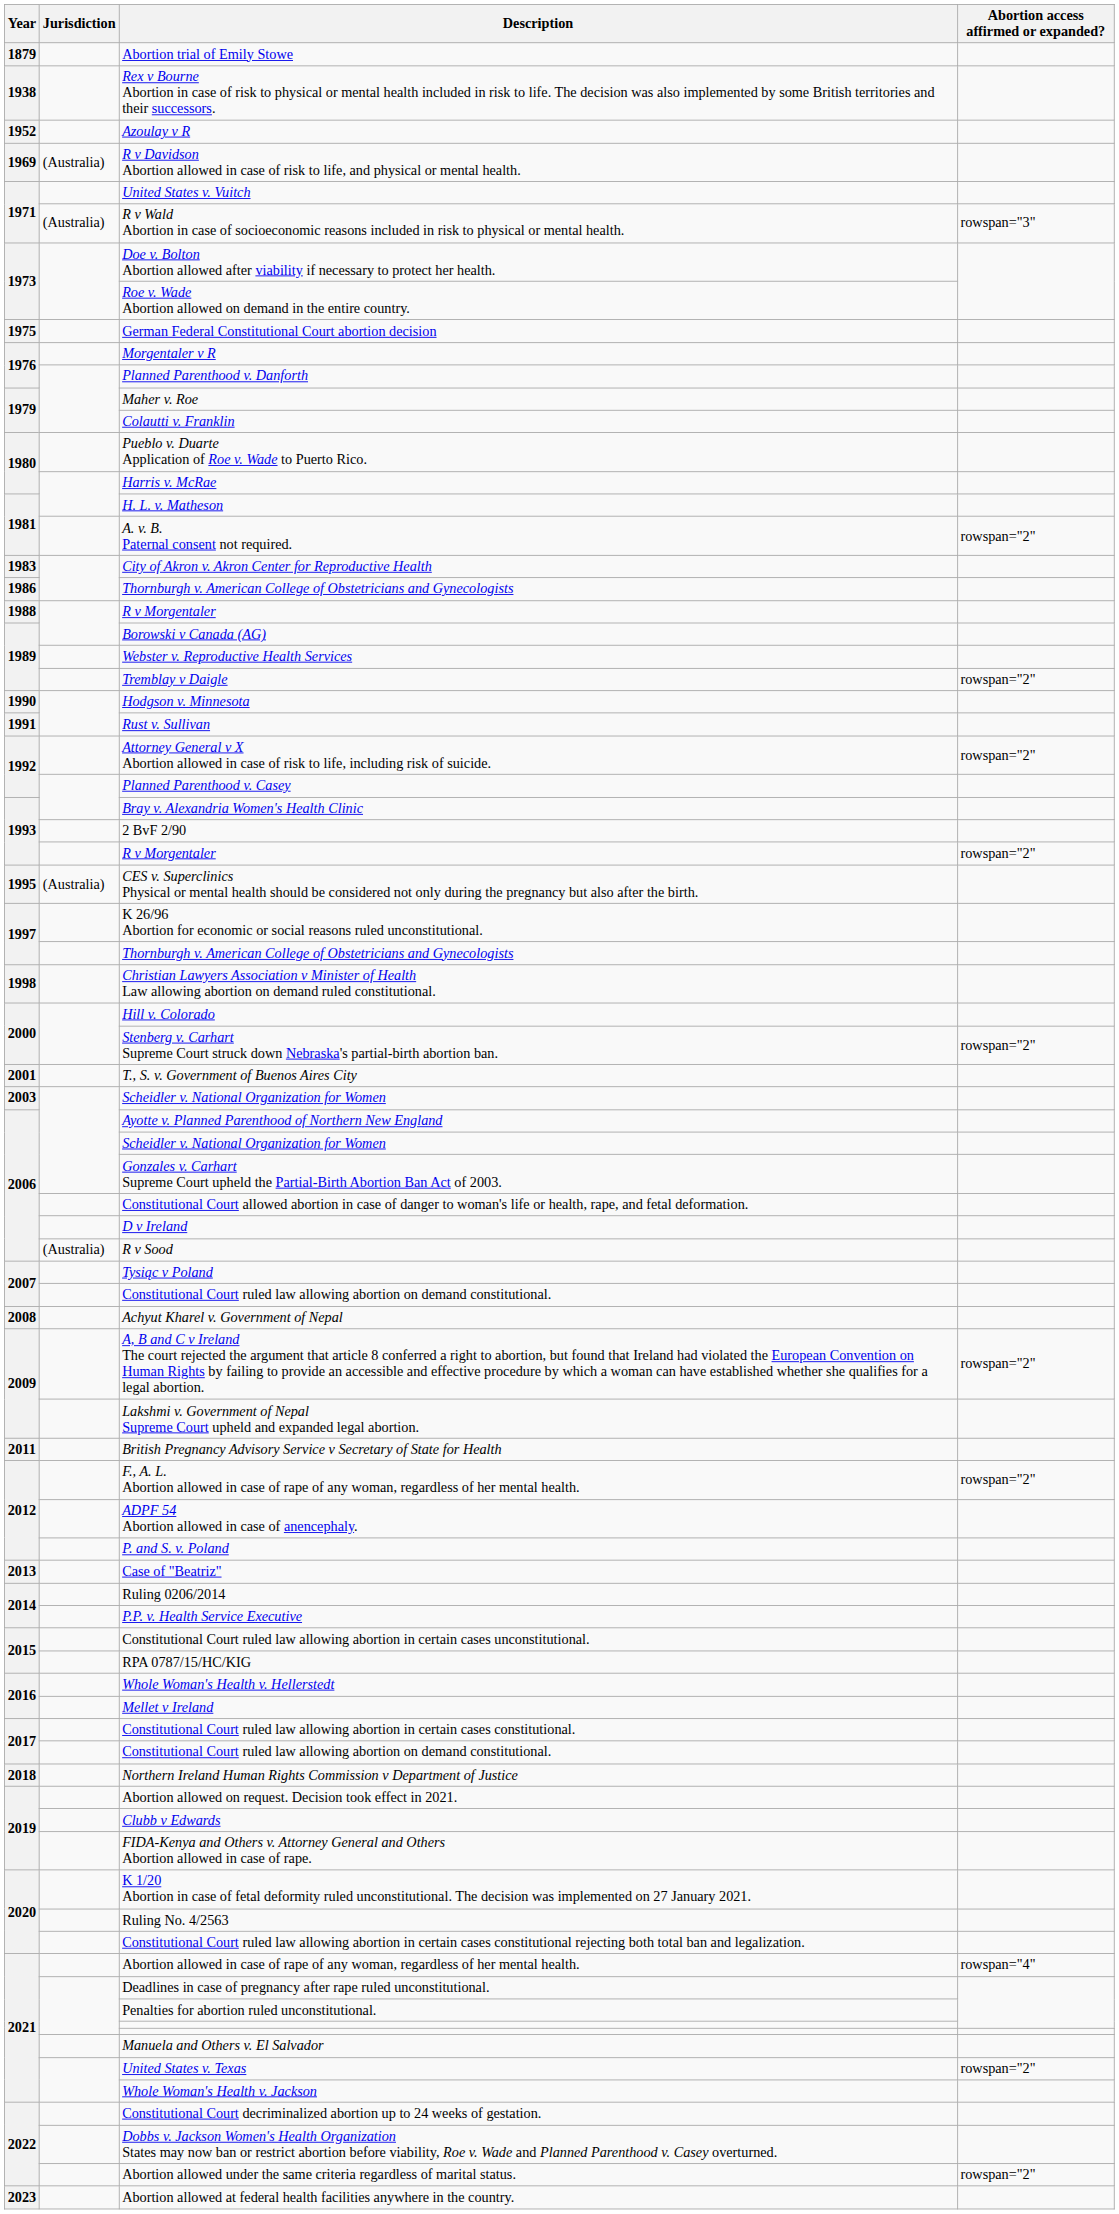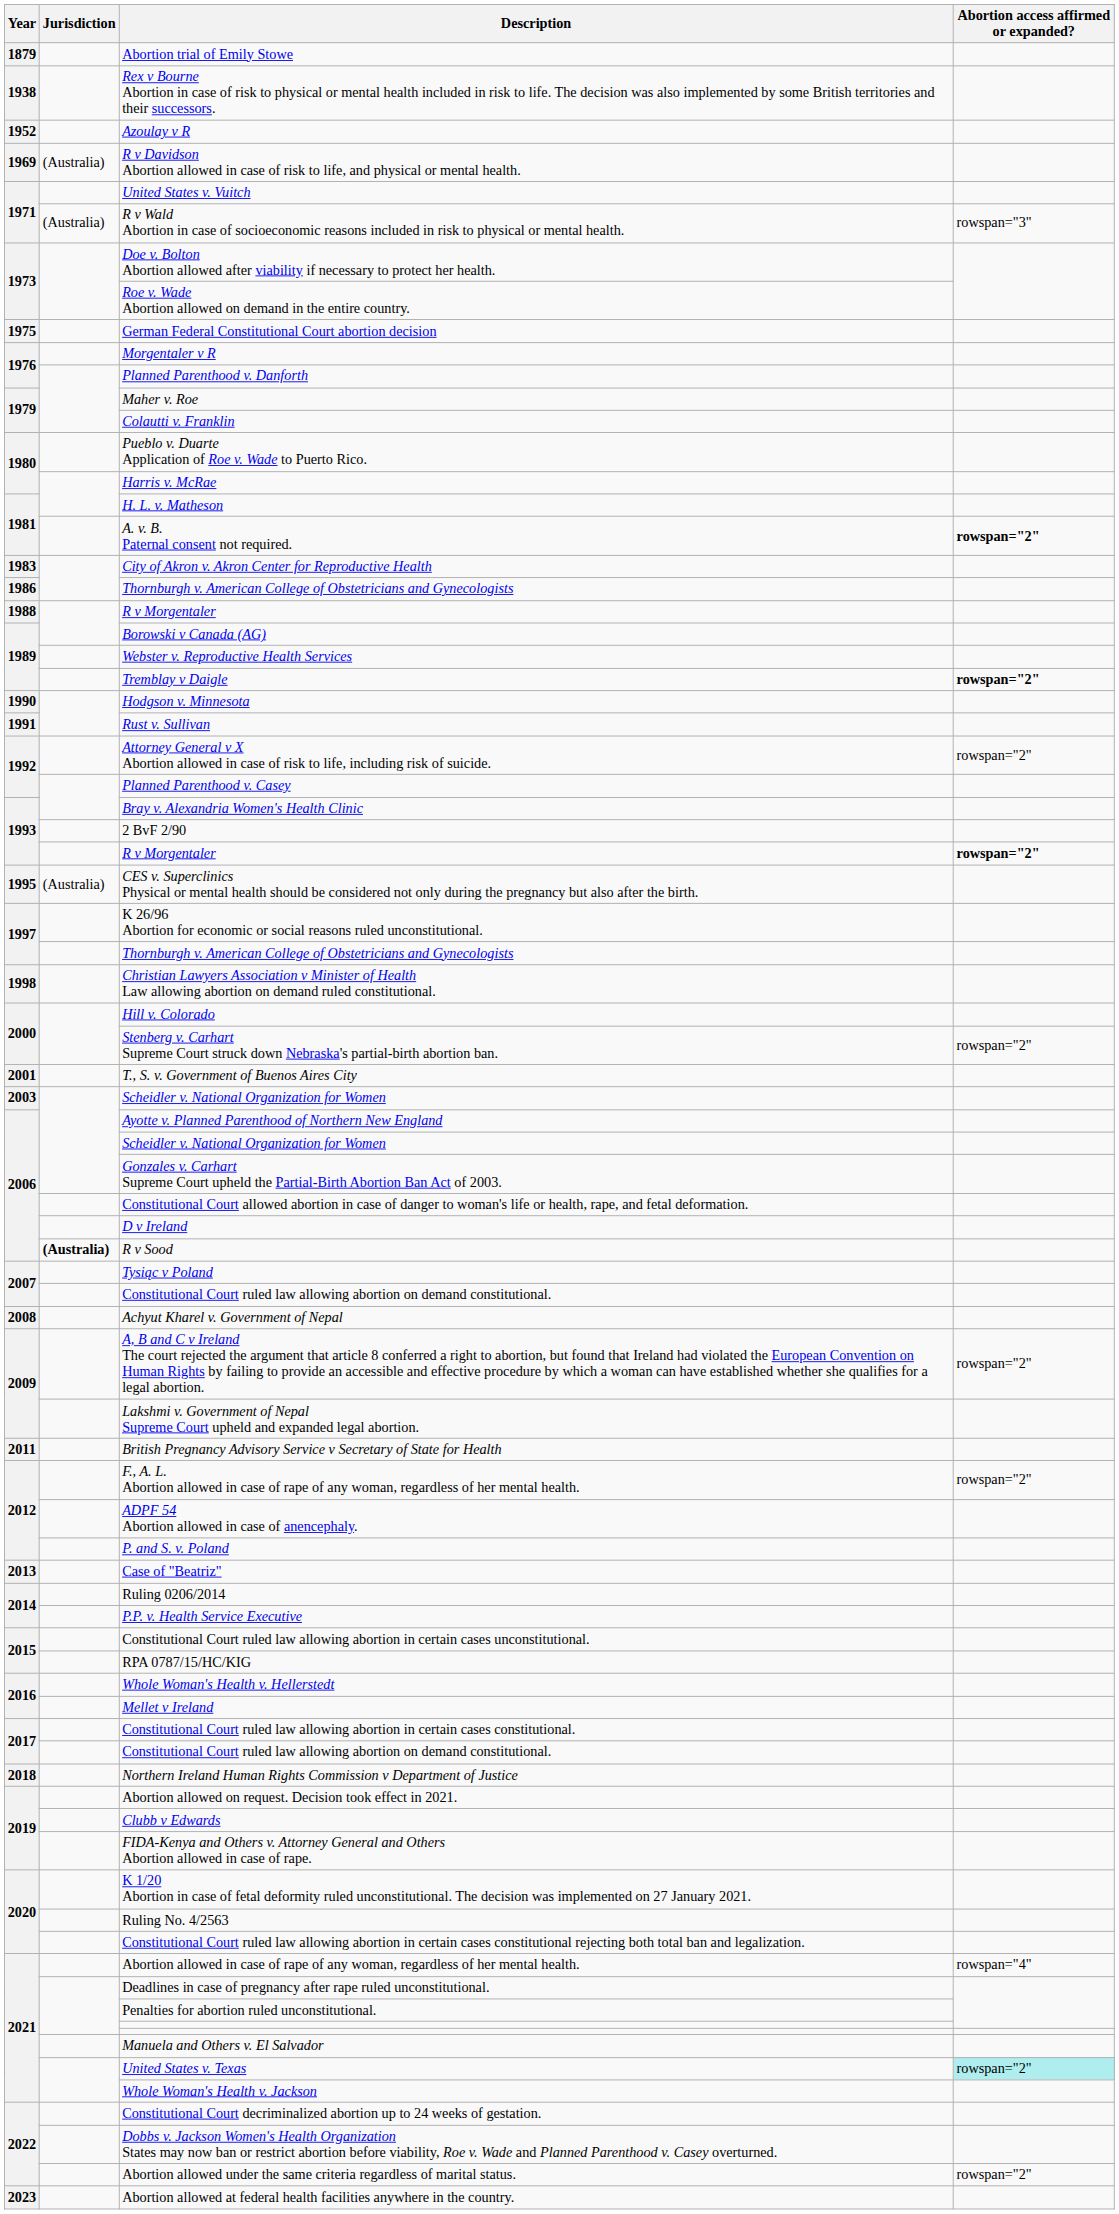(998, 535) normal -> (998, 535) bold
(998, 679) normal -> (998, 679) bold
(998, 853) normal -> (998, 853) bold
(74, 1249) normal -> (76, 1249) bold
(998, 2068) no background -> (994, 2068) paleturquoise background
